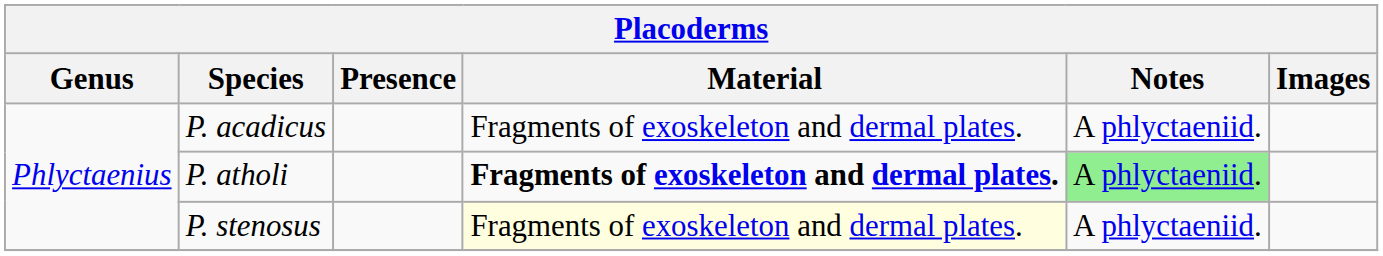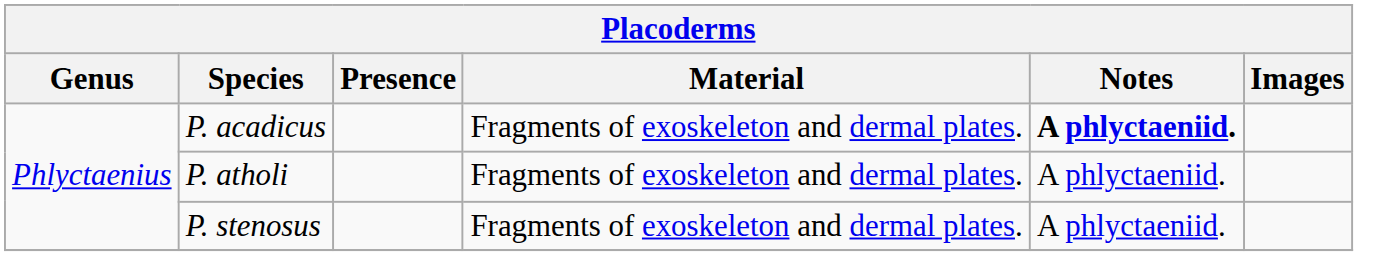(1167, 126) normal -> (1136, 126) bold
(765, 175) bold -> (747, 175) normal
(1167, 175) lightgreen background -> (1131, 175) no background
(747, 224) lightyellow background -> (747, 224) no background
